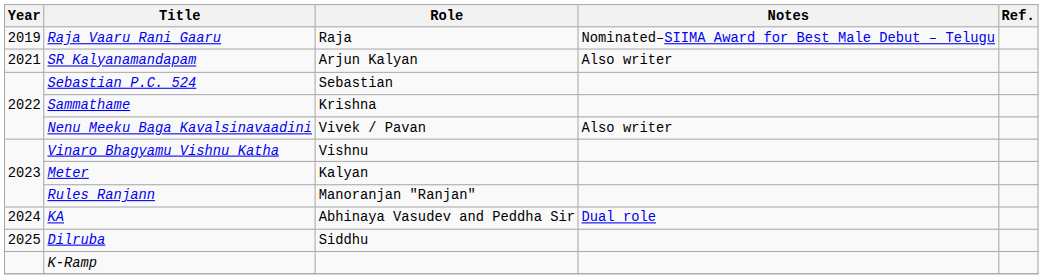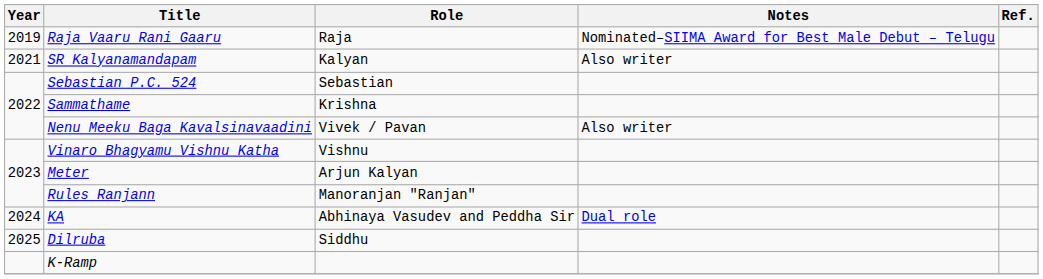(368, 61) Arjun Kalyan -> (343, 61) Kalyan
(343, 173) Kalyan -> (368, 173) Arjun Kalyan
